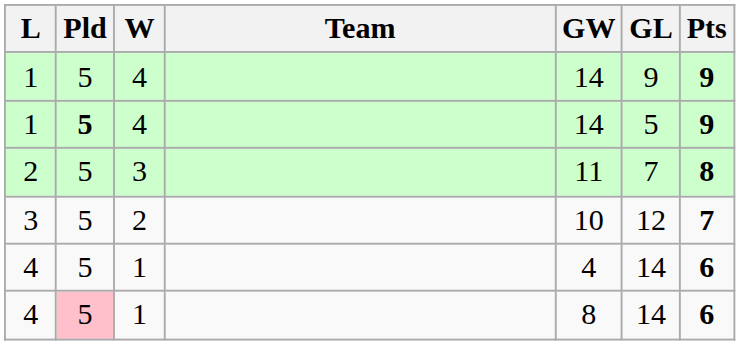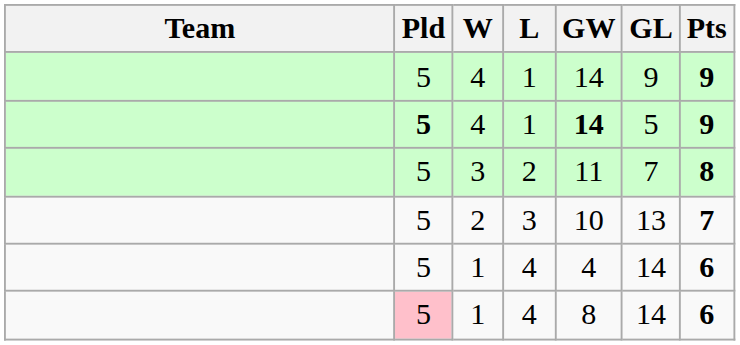columns swapped: (360, 28) <-> (31, 28)
(589, 123) normal -> (589, 123) bold
(651, 219) 12 -> (651, 219) 13
